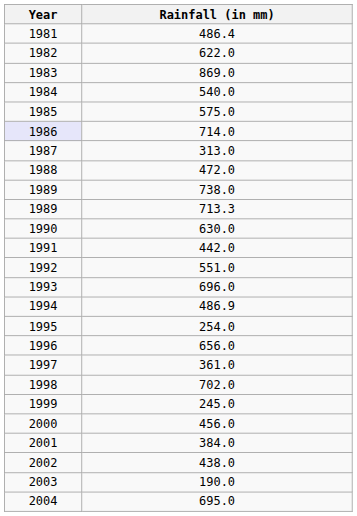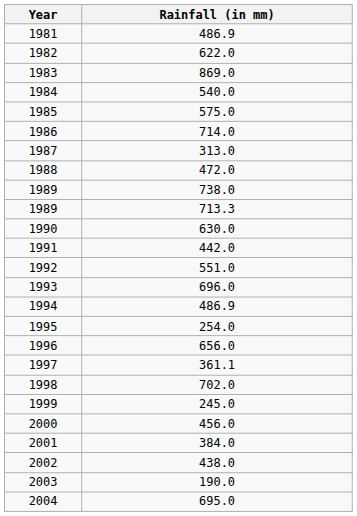(217, 34) 486.4 -> (217, 34) 486.9
(43, 131) lavender background -> (43, 131) no background
(217, 365) 361.0 -> (217, 365) 361.1
